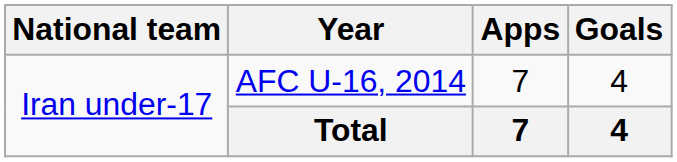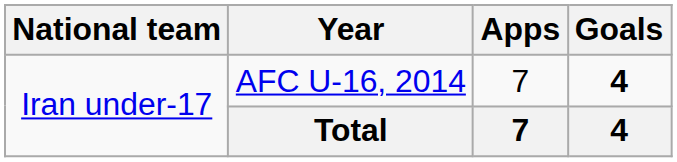(619, 80) normal -> (619, 80) bold
